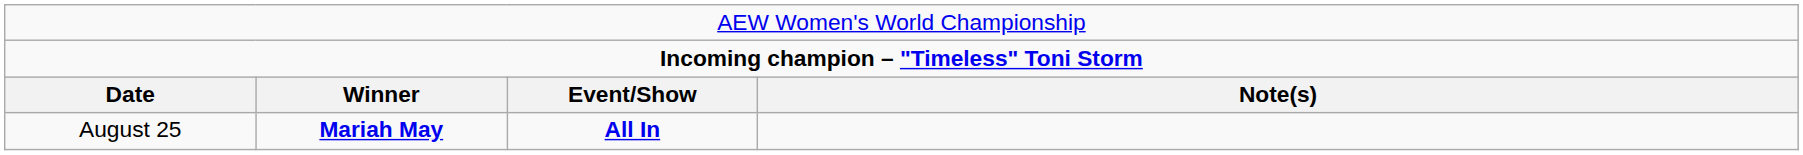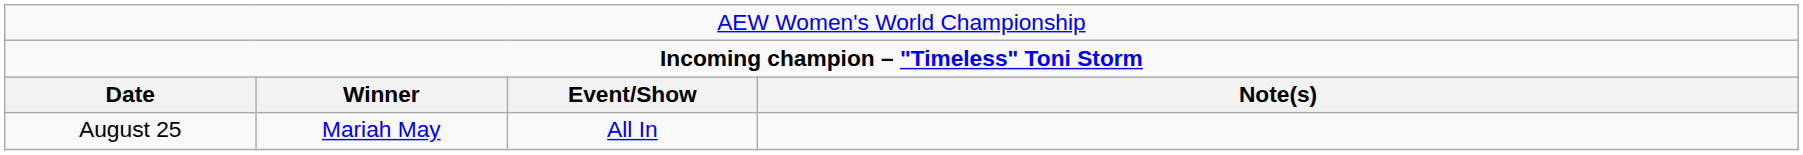(381, 130) bold -> (381, 130) normal
(632, 130) bold -> (632, 130) normal
